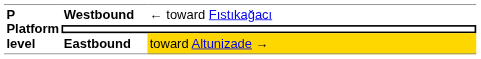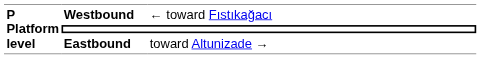(209, 43) gold background -> (209, 43) no background
